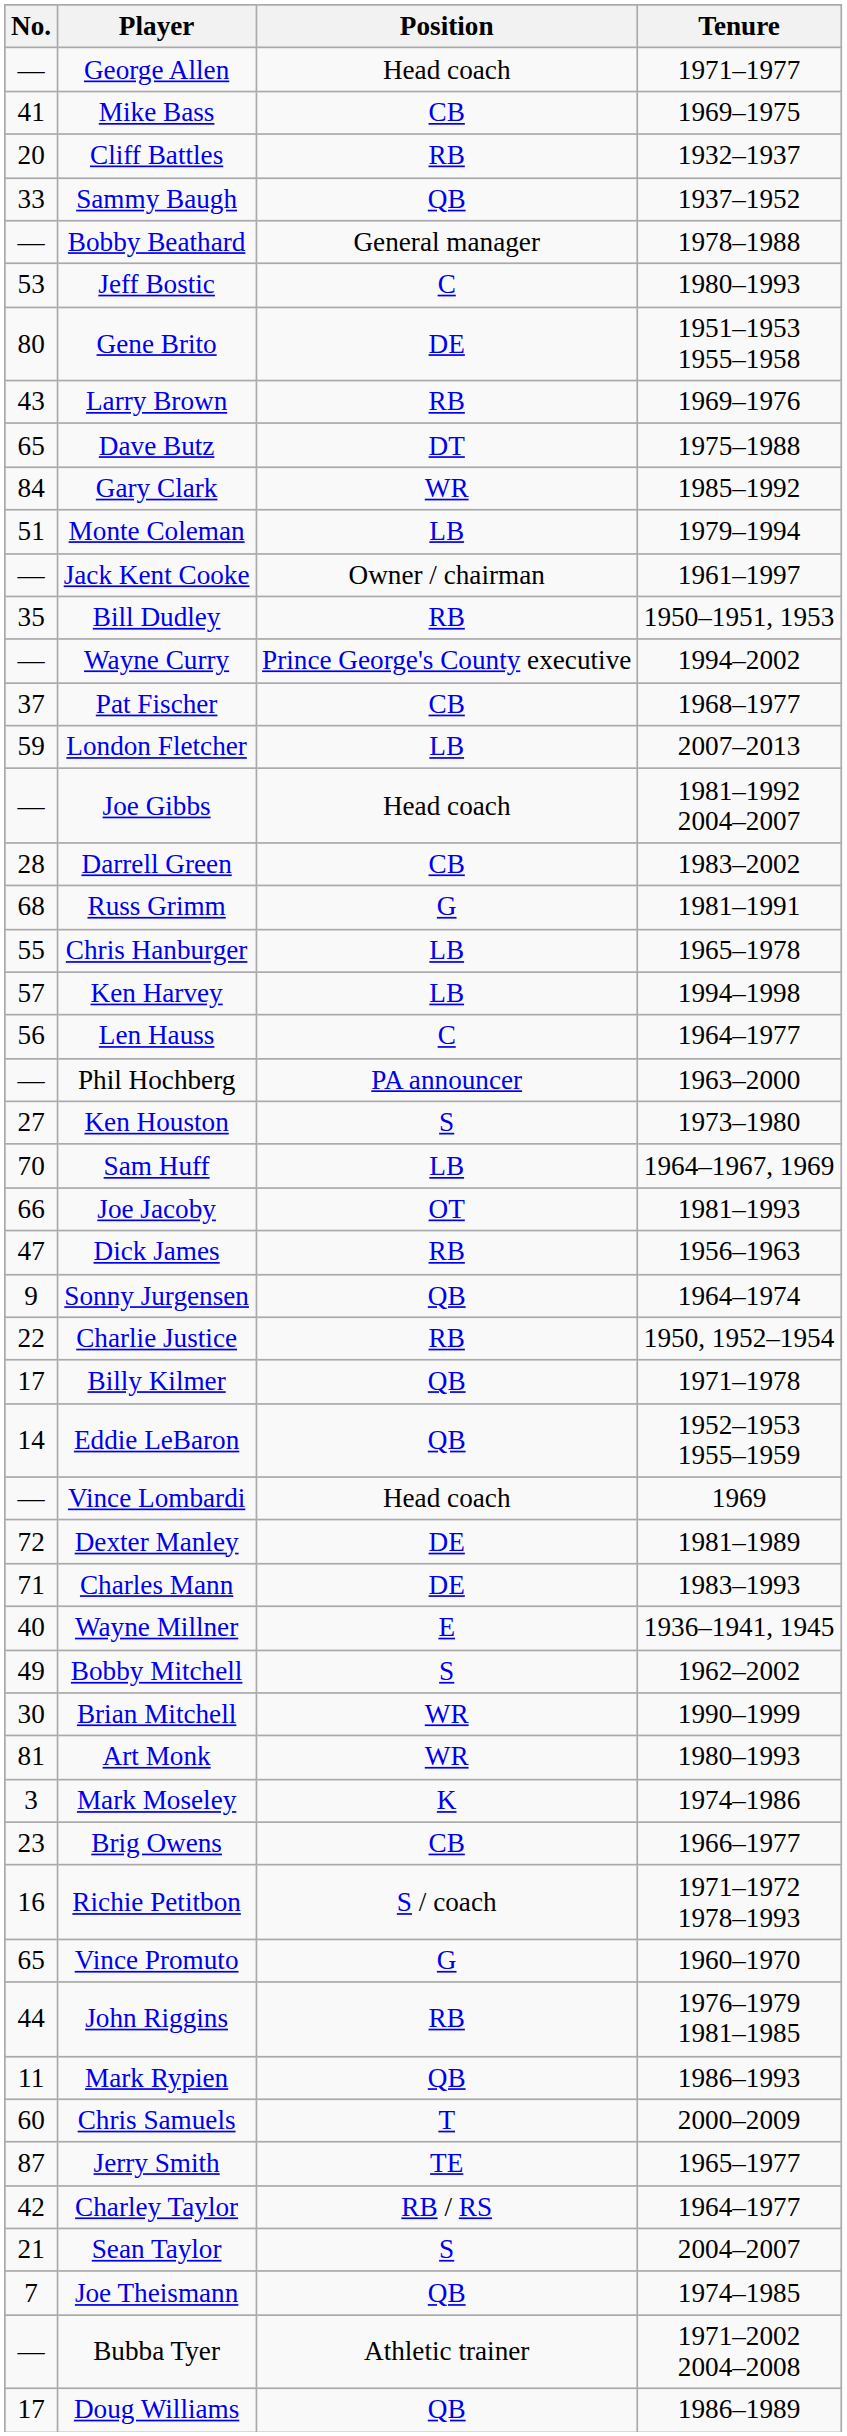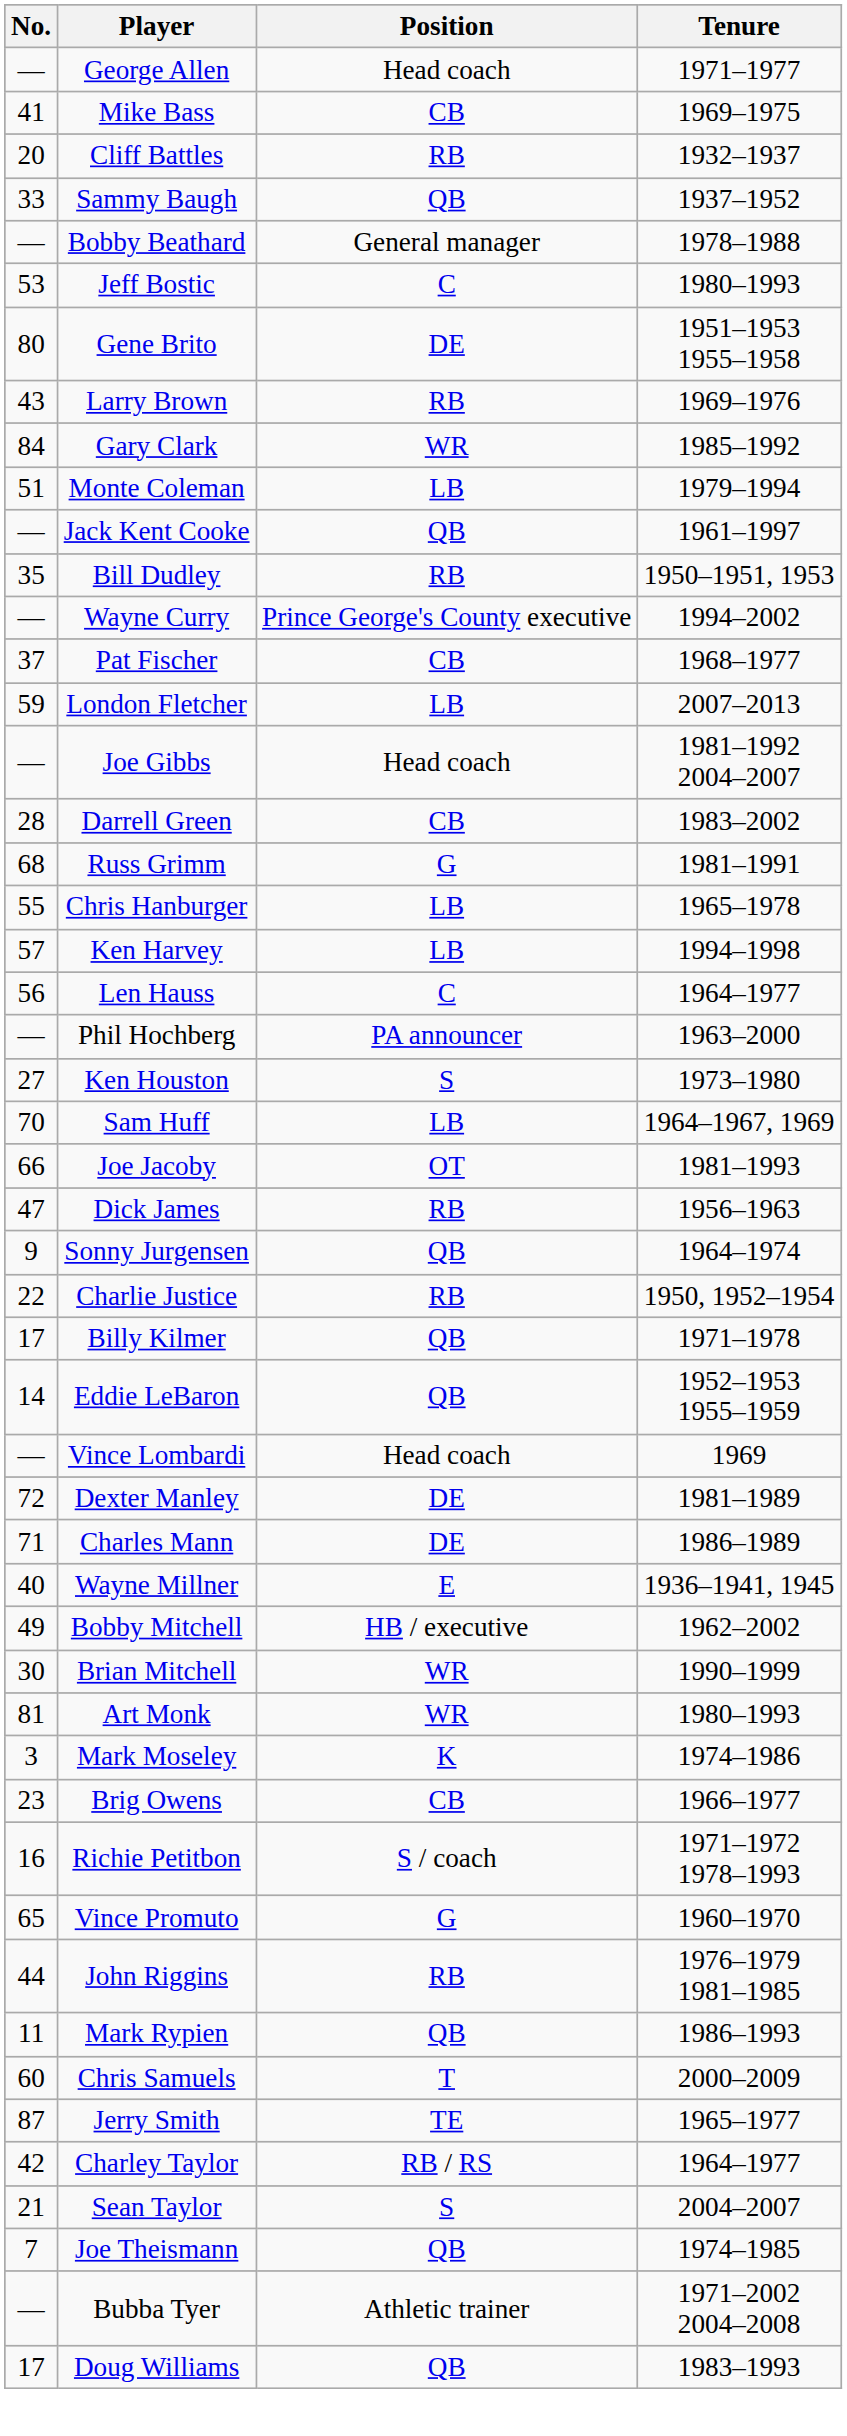- row: (157, 444)
(447, 574) Owner / chairman -> (447, 531) QB
(739, 1584) 1983–1993 -> (739, 1541) 1986–1989
(447, 1670) S -> (447, 1627) HB / executive
(739, 2409) 1986–1989 -> (739, 2366) 1983–1993
